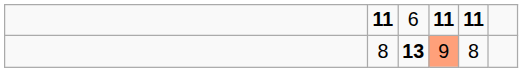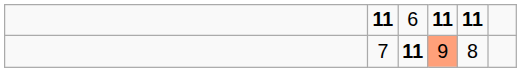(383, 51) 8 -> (383, 51) 7
(413, 51) 13 -> (413, 51) 11
